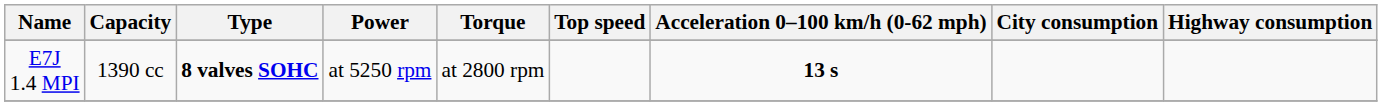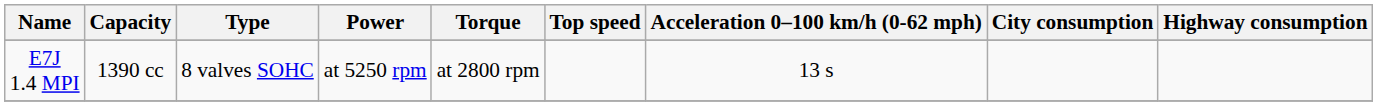(250, 70) bold -> (247, 70) normal
(821, 70) bold -> (816, 70) normal
